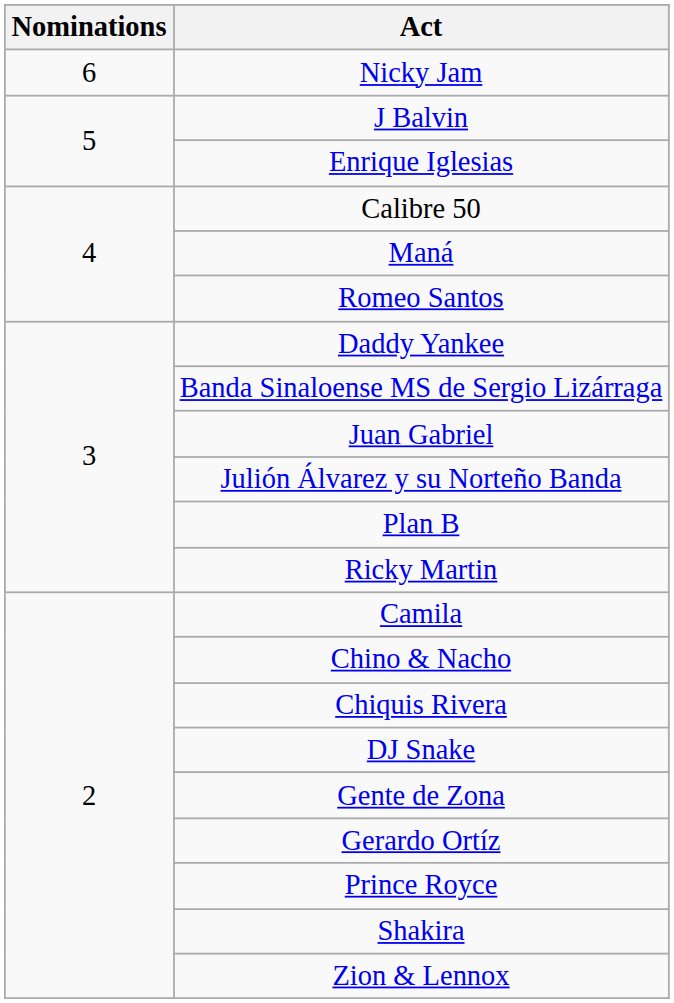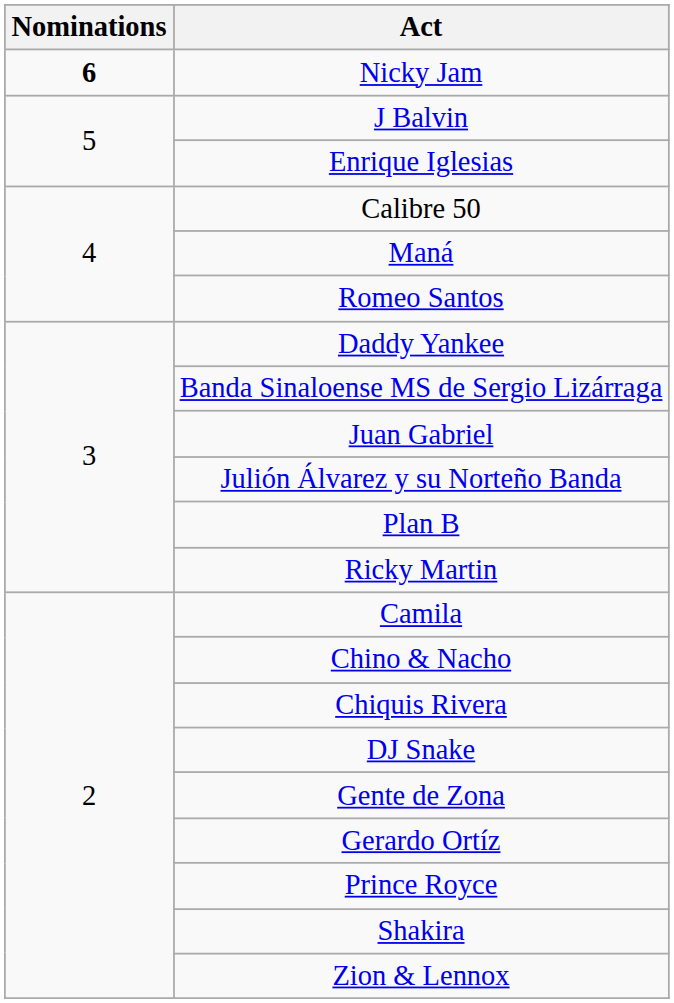(89, 72) normal -> (89, 72) bold
